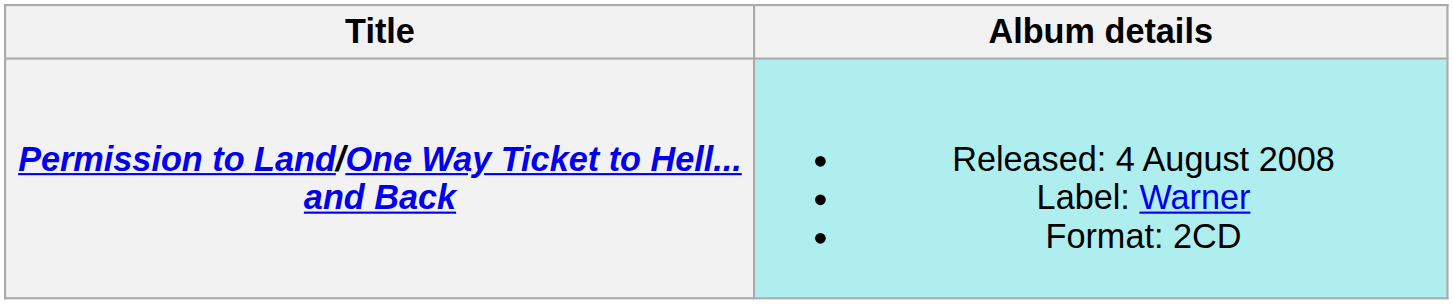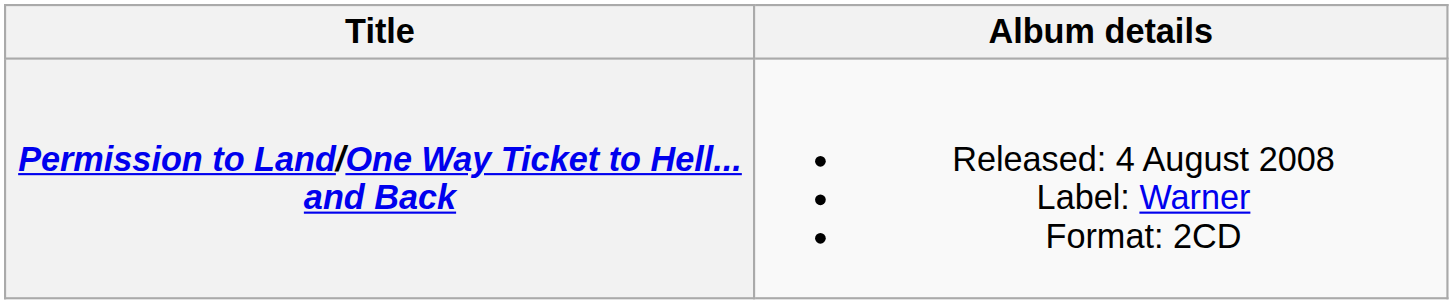(1101, 198) paleturquoise background -> (1101, 198) no background
